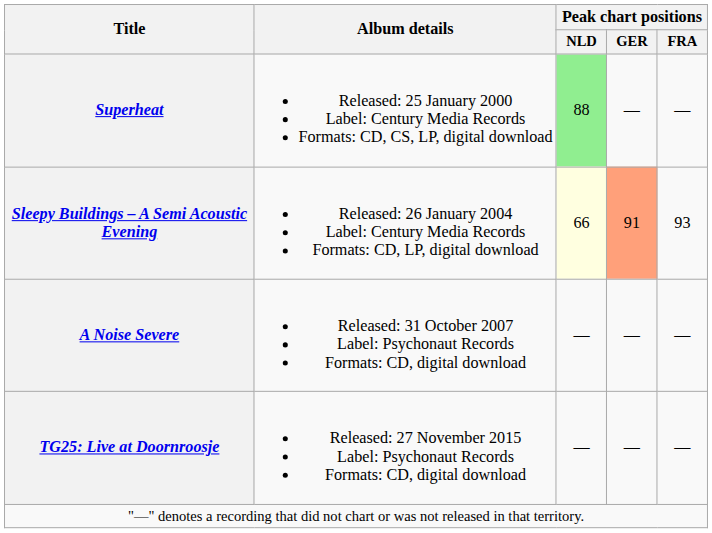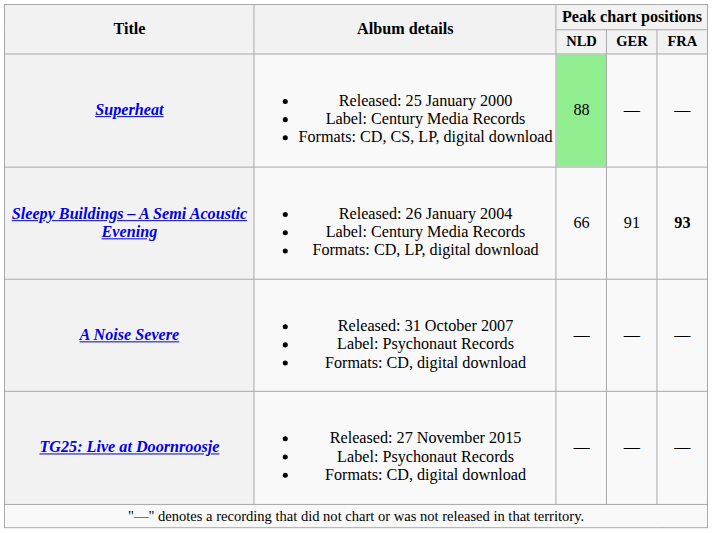(582, 222) lightyellow background -> (582, 222) no background
(632, 222) lightsalmon background -> (632, 222) no background
(682, 222) normal -> (682, 222) bold
